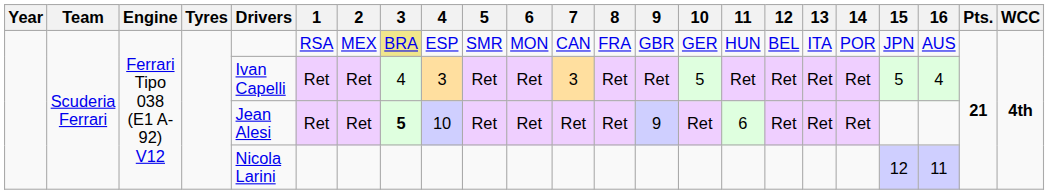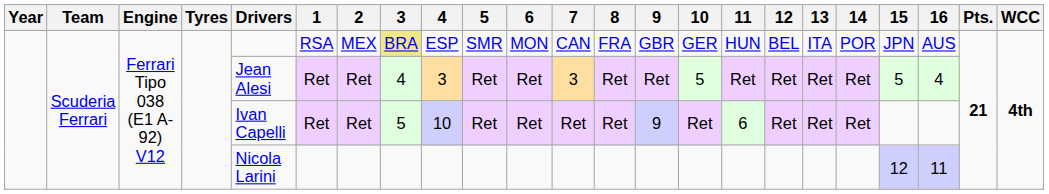(261, 79) Ivan Capelli -> (253, 79) Jean Alesi
(253, 123) Jean Alesi -> (261, 123) Ivan Capelli
(401, 123) bold -> (401, 123) normal
